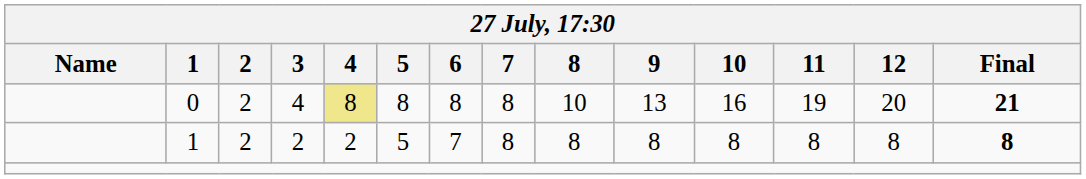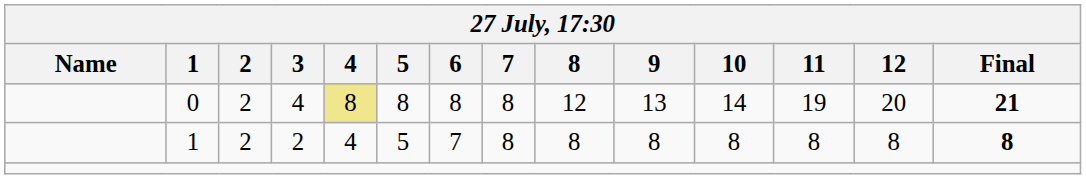(574, 102) 10 -> (574, 102) 12
(734, 102) 16 -> (734, 102) 14
(350, 142) 2 -> (350, 142) 4
